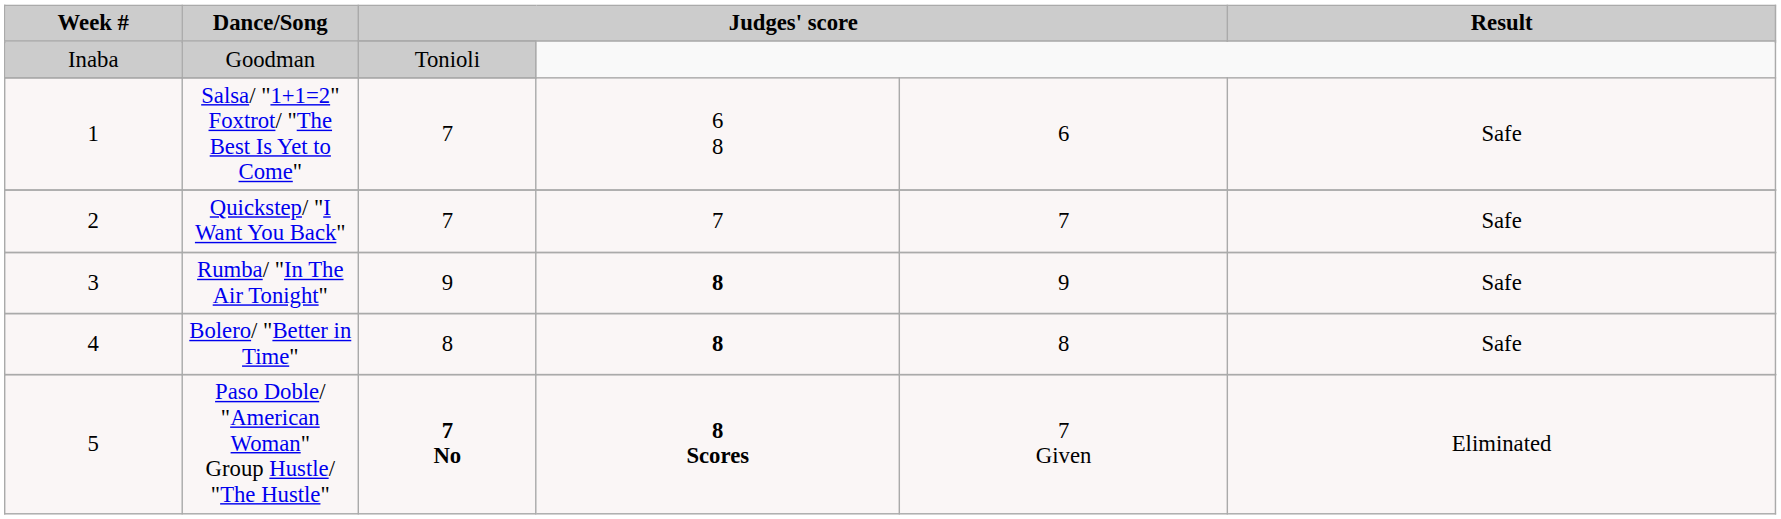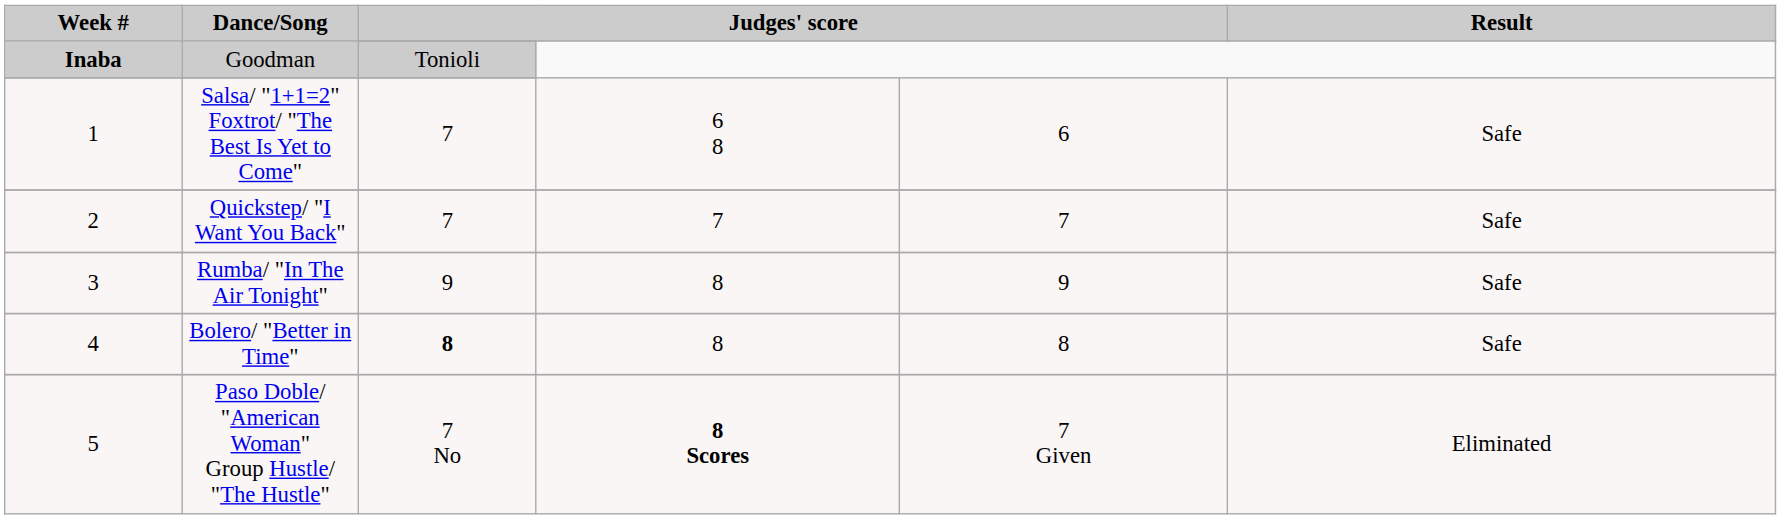(93, 59) normal -> (93, 59) bold
(718, 282) bold -> (718, 282) normal
(447, 343) normal -> (447, 343) bold
(718, 343) bold -> (718, 343) normal
(447, 443) bold -> (447, 443) normal
